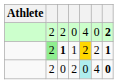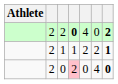(74, 32) normal -> (74, 32) bold
(52, 50) lightgreen background -> (52, 50) no background
(63, 50) bold -> (63, 50) normal
(85, 50) gold background -> (85, 50) no background
(74, 69) no background -> (74, 69) pink background
(85, 69) paleturquoise background -> (85, 69) no background
